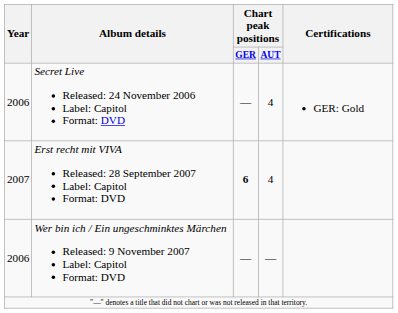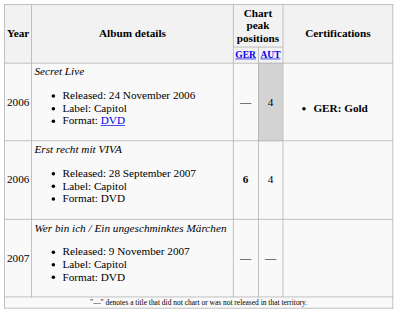(271, 102) no background -> (271, 102) lightgrey background
(338, 108) normal -> (338, 108) bold
(18, 180) 2007 -> (18, 180) 2006
(18, 258) 2006 -> (18, 258) 2007
